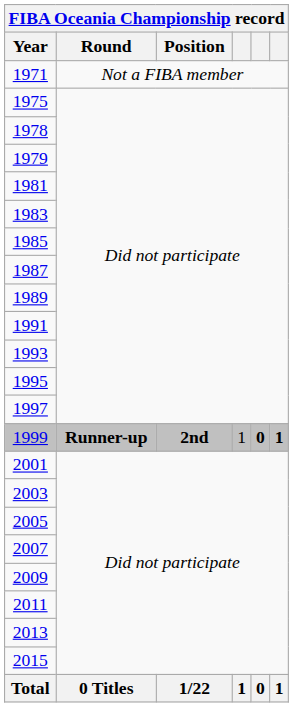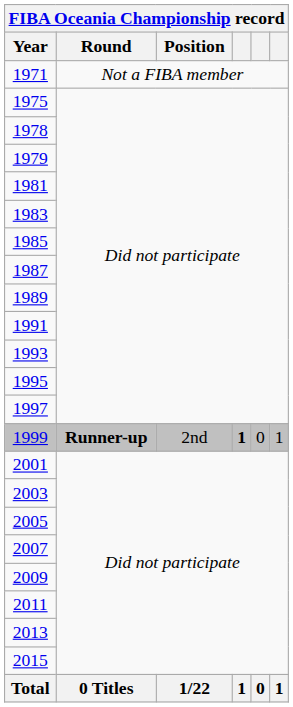(194, 437) bold -> (194, 437) normal
(242, 437) normal -> (242, 437) bold
(260, 437) bold -> (260, 437) normal
(279, 437) bold -> (279, 437) normal
